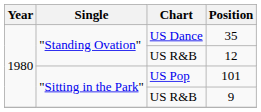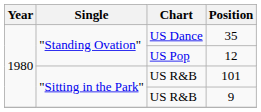(173, 55) US R&B -> (170, 55) US Pop
(170, 76) US Pop -> (173, 76) US R&B
